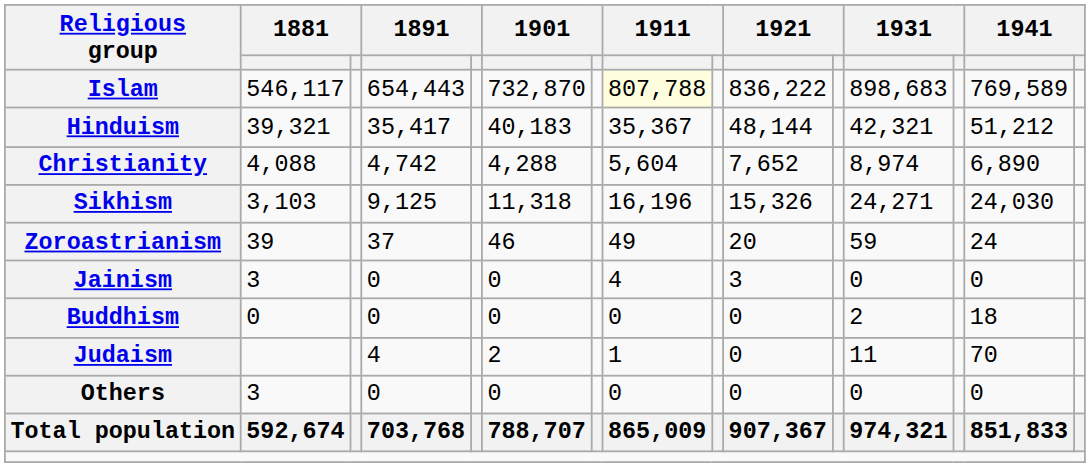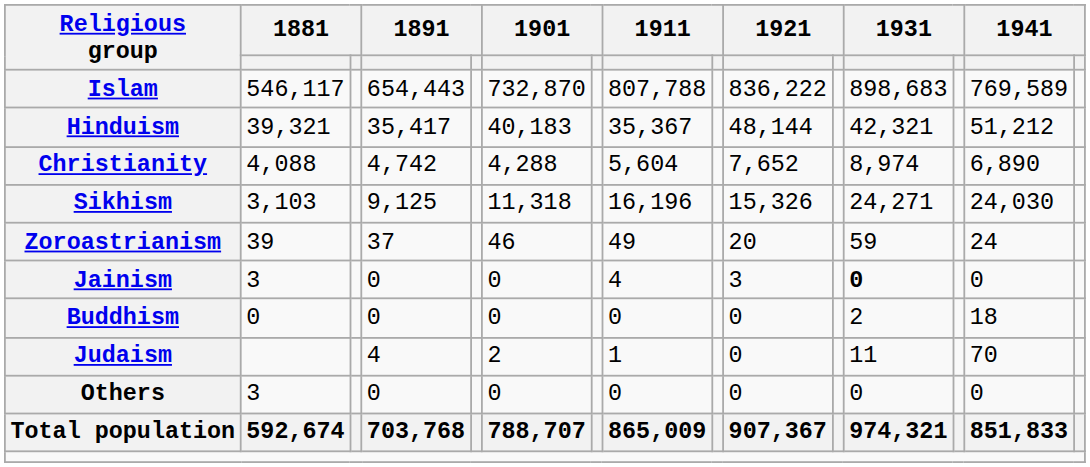(657, 89) lightyellow background -> (657, 89) no background
(856, 280) normal -> (856, 280) bold
